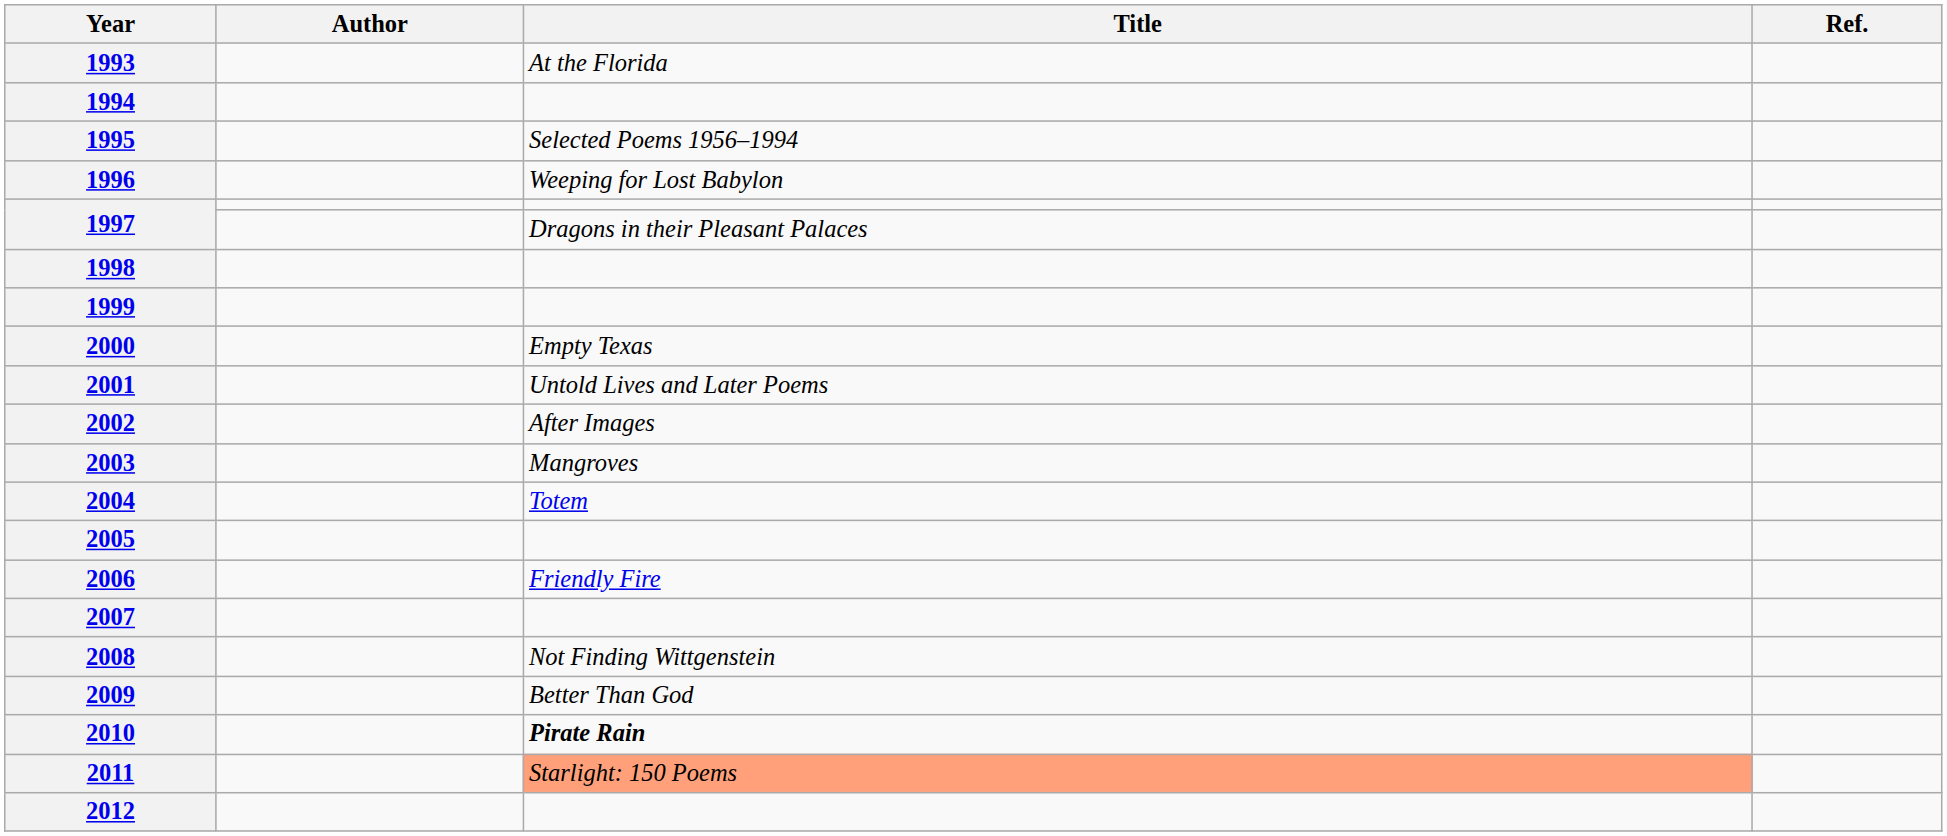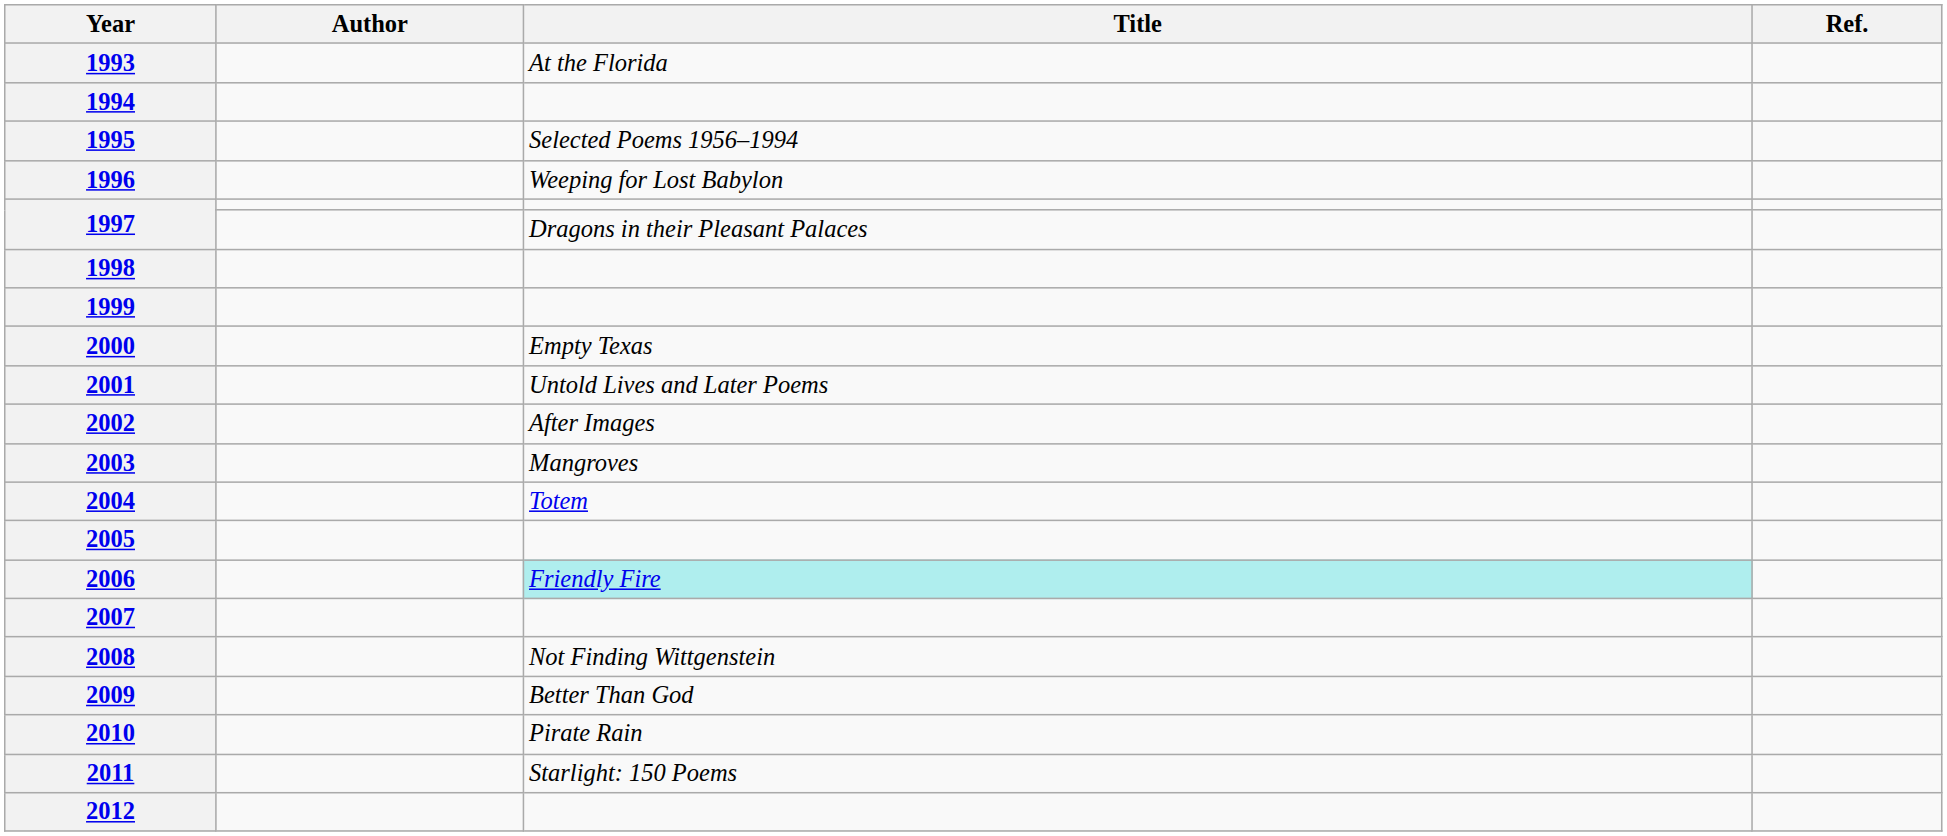(595, 578) no background -> (595, 578) paleturquoise background
(587, 734) bold -> (586, 734) normal
(633, 772) lightsalmon background -> (633, 772) no background
